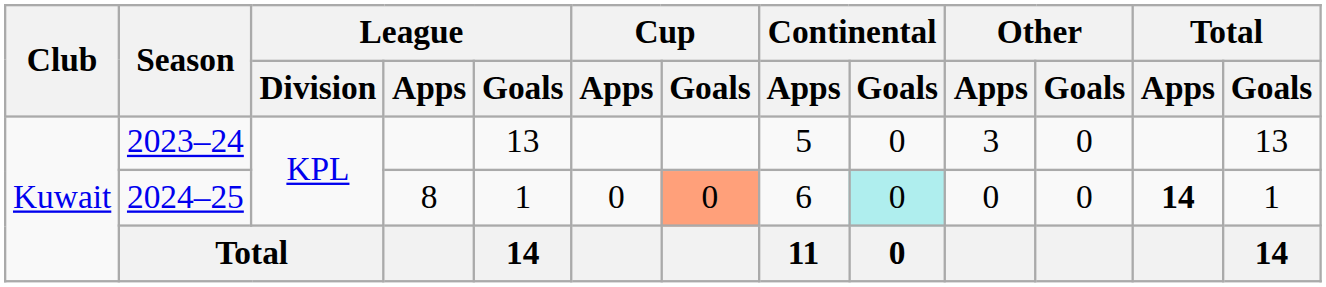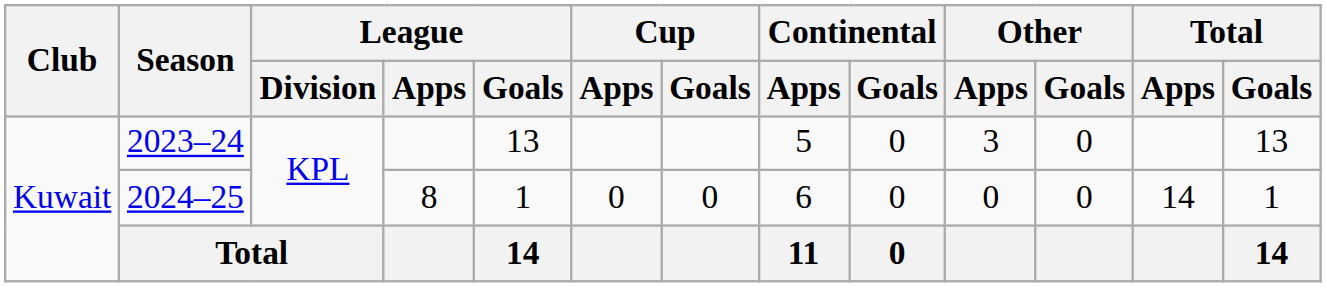(710, 197) lightsalmon background -> (710, 197) no background
(897, 197) paleturquoise background -> (897, 197) no background
(1178, 197) bold -> (1178, 197) normal
